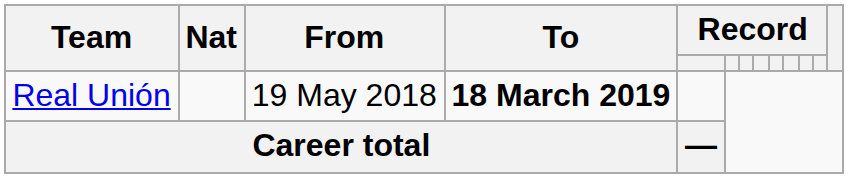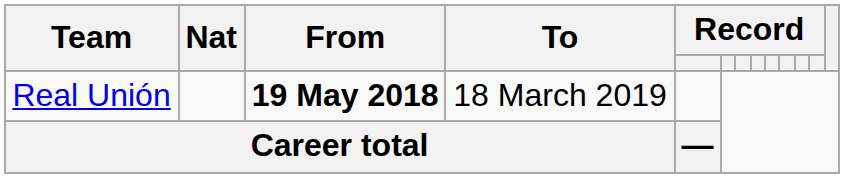(344, 95) normal -> (345, 95) bold
(561, 95) bold -> (560, 95) normal
